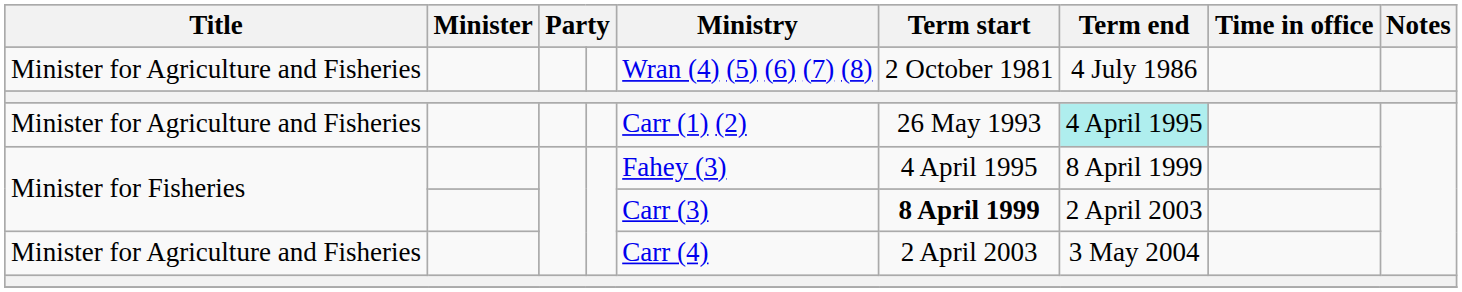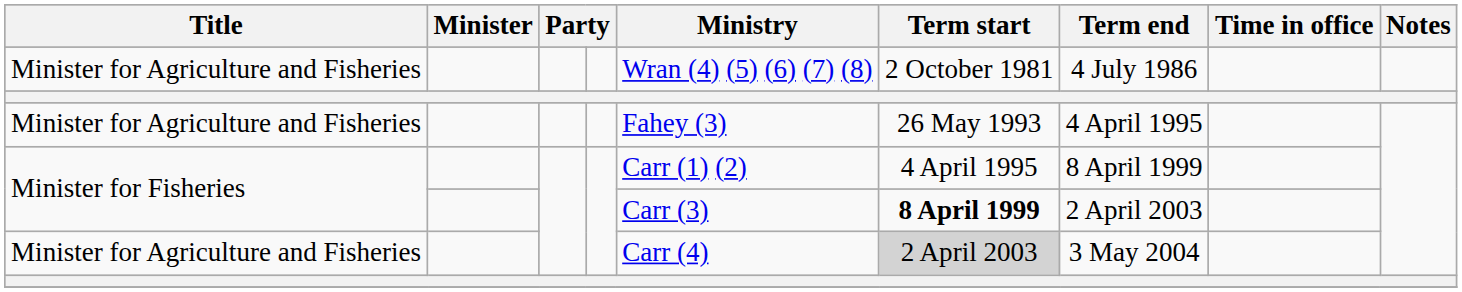(685, 124) Carr (1) (2) -> (674, 124) Fahey (3)
(1134, 124) paleturquoise background -> (1134, 124) no background
(674, 167) Fahey (3) -> (685, 167) Carr (1) (2)
(969, 252) no background -> (969, 252) lightgrey background
